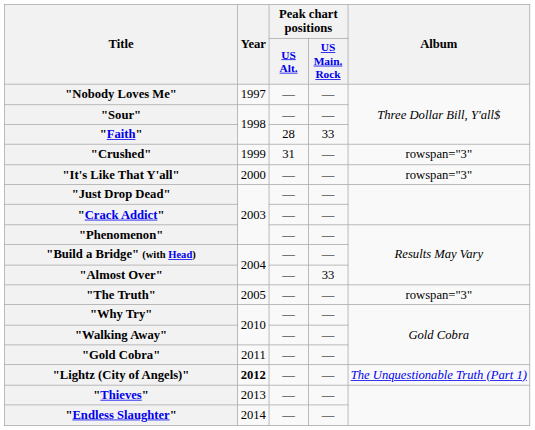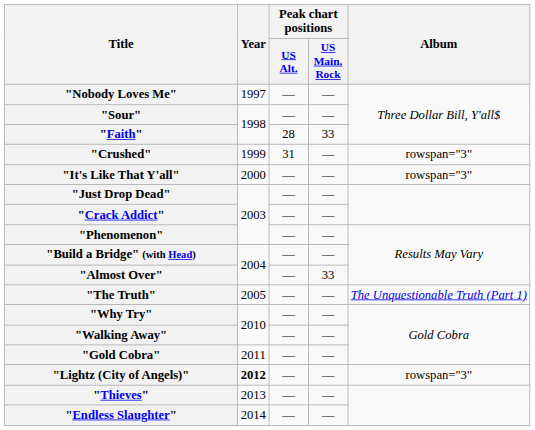(439, 294) rowspan="3" -> (439, 294) The Unquestionable Truth (Part 1)
(439, 375) The Unquestionable Truth (Part 1) -> (439, 375) rowspan="3"
